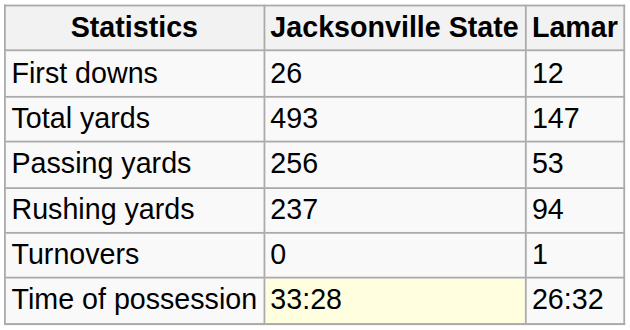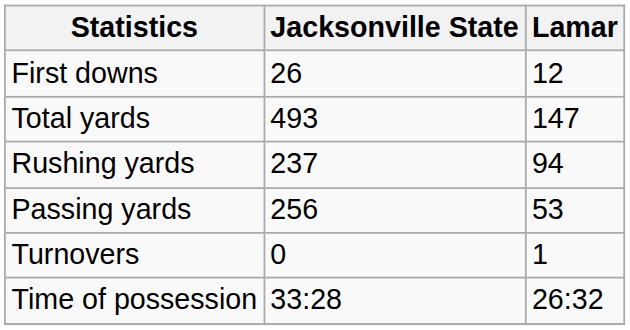rows swapped: (103, 209) <-> (101, 164)
(306, 300) lightyellow background -> (306, 300) no background
